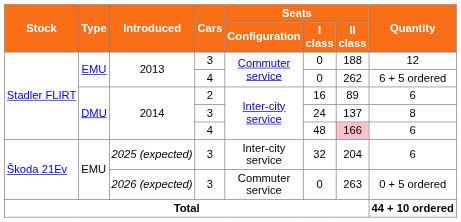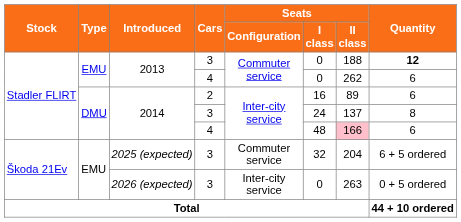(413, 60) normal -> (413, 60) bold
(413, 78) 6 + 5 ordered -> (413, 78) 6
(264, 154) Inter-city service -> (264, 154) Commuter service
(413, 154) 6 -> (413, 154) 6 + 5 ordered
(264, 184) Commuter service -> (264, 184) Inter-city service
